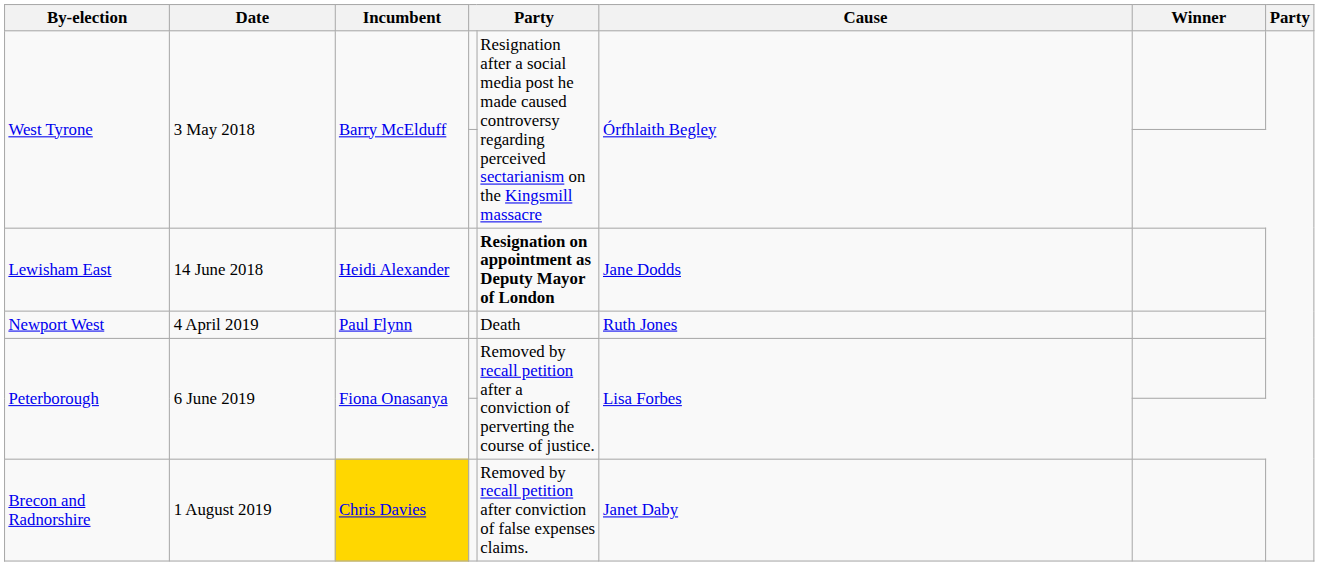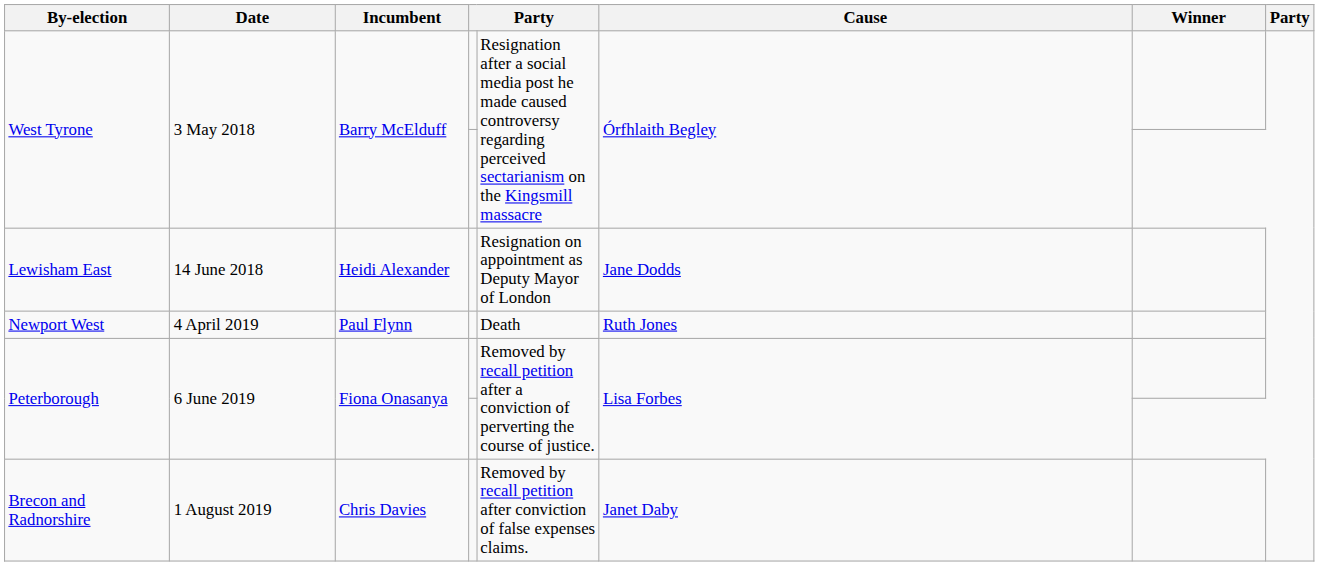(536, 269) bold -> (531, 269) normal
(383, 510) gold background -> (383, 510) no background
